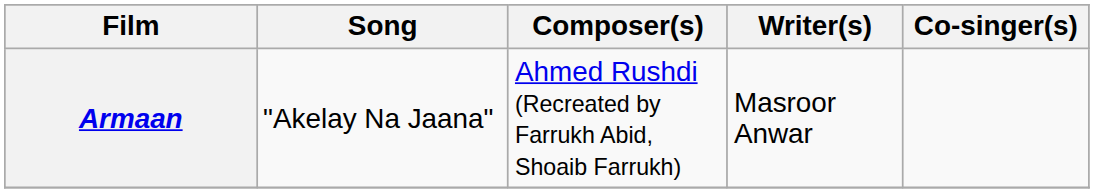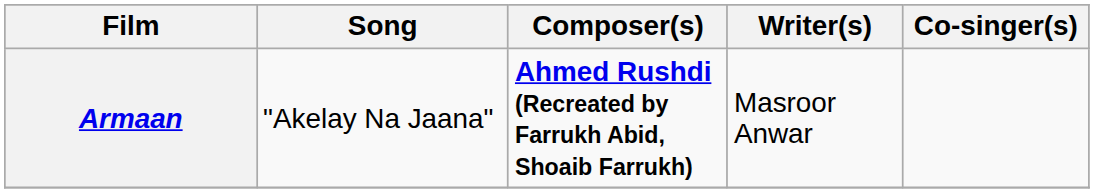(606, 117) normal -> (613, 117) bold
